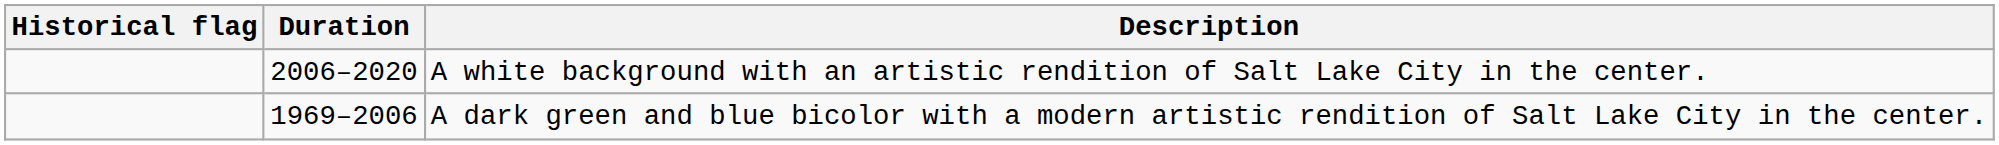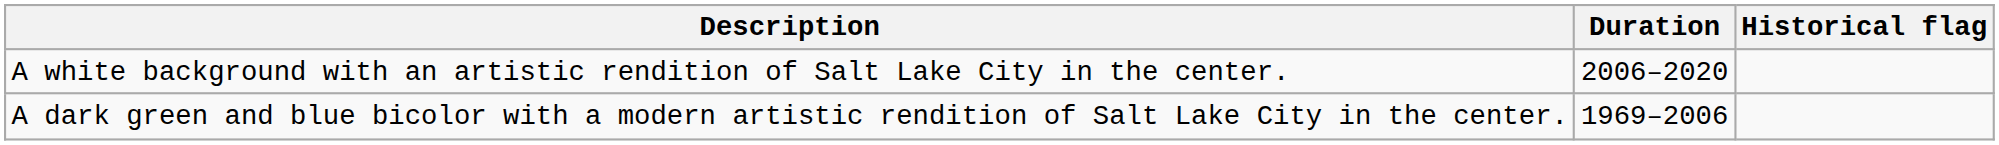columns swapped: (134, 27) <-> (1209, 27)
